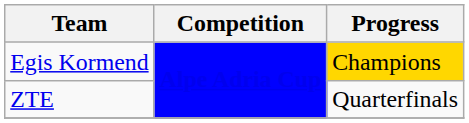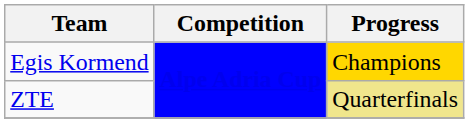(395, 99) no background -> (395, 99) khaki background
